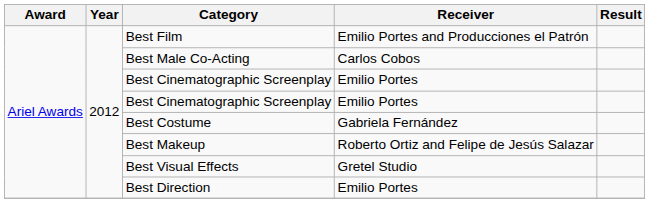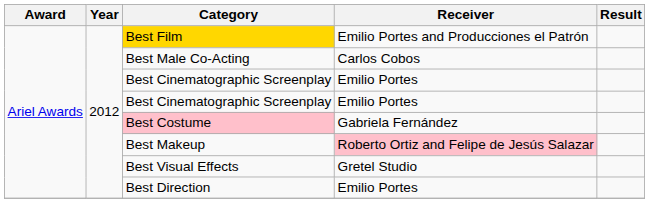(154, 36) no background -> (154, 36) gold background
(168, 123) no background -> (168, 123) pink background
(466, 144) no background -> (466, 144) pink background
